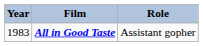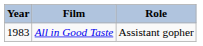(75, 32) bold -> (74, 32) normal
